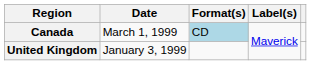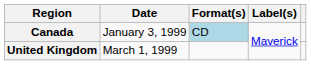(140, 32) March 1, 1999 -> (145, 32) January 3, 1999
(145, 50) January 3, 1999 -> (140, 50) March 1, 1999
